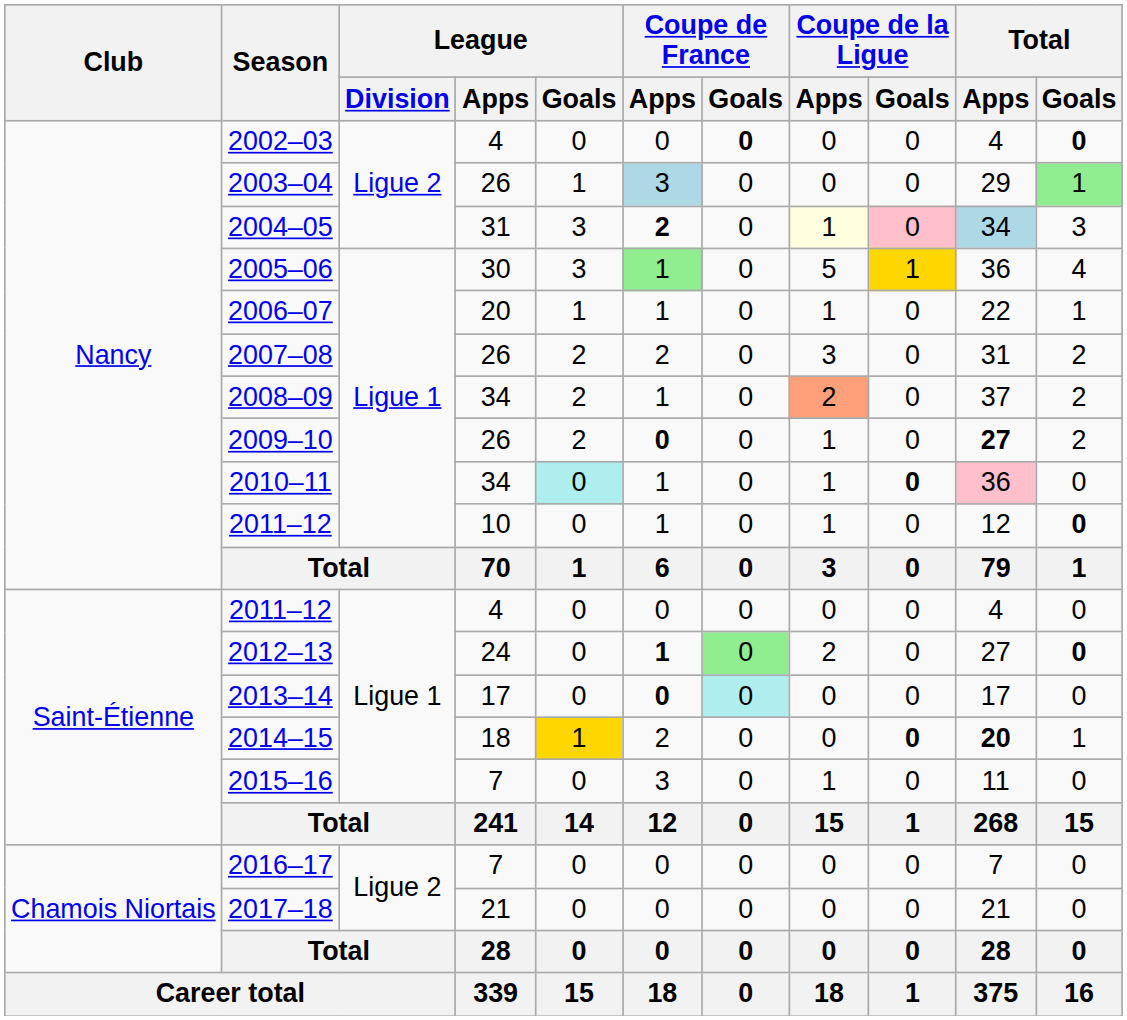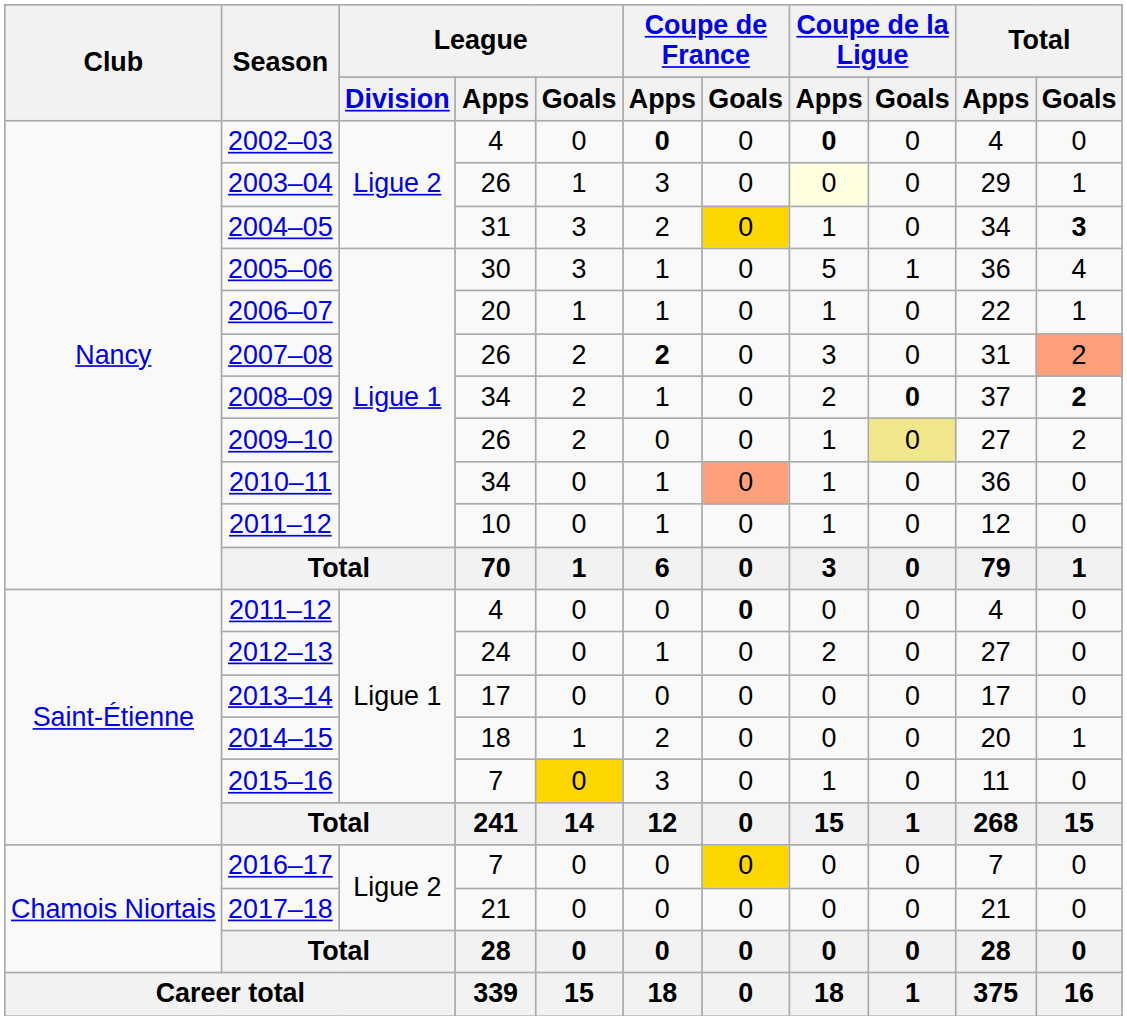(662, 141) normal -> (662, 141) bold
(746, 141) bold -> (746, 141) normal
(829, 141) normal -> (829, 141) bold
(1079, 141) bold -> (1079, 141) normal
(662, 183) lightblue background -> (662, 183) no background
(829, 183) no background -> (829, 183) lightyellow background
(1079, 183) lightgreen background -> (1079, 183) no background
(662, 226) bold -> (662, 226) normal
(746, 226) no background -> (746, 226) gold background
(829, 226) lightyellow background -> (829, 226) no background
(912, 226) pink background -> (912, 226) no background
(996, 226) lightblue background -> (996, 226) no background
(1079, 226) normal -> (1079, 226) bold
(662, 269) lightgreen background -> (662, 269) no background
(912, 269) gold background -> (912, 269) no background
(662, 354) normal -> (662, 354) bold
(1079, 354) no background -> (1079, 354) lightsalmon background
(829, 397) lightsalmon background -> (829, 397) no background
(912, 397) normal -> (912, 397) bold
(1079, 397) normal -> (1079, 397) bold
(662, 439) bold -> (662, 439) normal
(912, 439) no background -> (912, 439) khaki background
(996, 439) bold -> (996, 439) normal
(579, 482) paleturquoise background -> (579, 482) no background
(746, 482) no background -> (746, 482) lightsalmon background
(912, 482) bold -> (912, 482) normal
(996, 482) pink background -> (996, 482) no background
(1079, 524) bold -> (1079, 524) normal
(746, 610) normal -> (746, 610) bold
(662, 652) bold -> (662, 652) normal
(746, 652) lightgreen background -> (746, 652) no background
(1079, 652) bold -> (1079, 652) normal
(662, 695) bold -> (662, 695) normal
(746, 695) paleturquoise background -> (746, 695) no background
(579, 738) gold background -> (579, 738) no background
(912, 738) bold -> (912, 738) normal
(996, 738) bold -> (996, 738) normal
(579, 780) no background -> (579, 780) gold background
(746, 866) no background -> (746, 866) gold background
